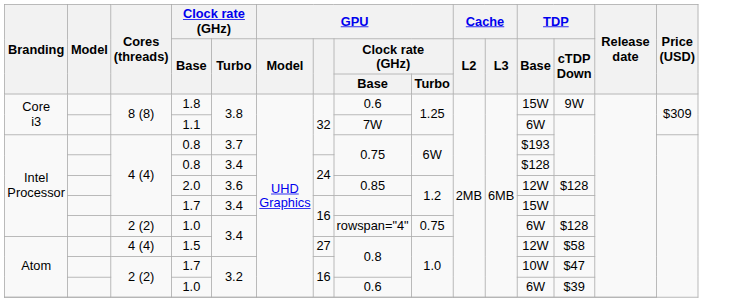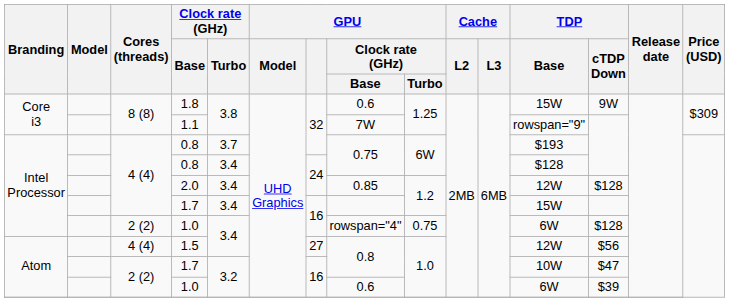(536, 124) 6W -> (549, 124) rowspan="9"
(234, 185) 3.6 -> (229, 185) 3.4
(574, 246) $58 -> (608, 246) $56
